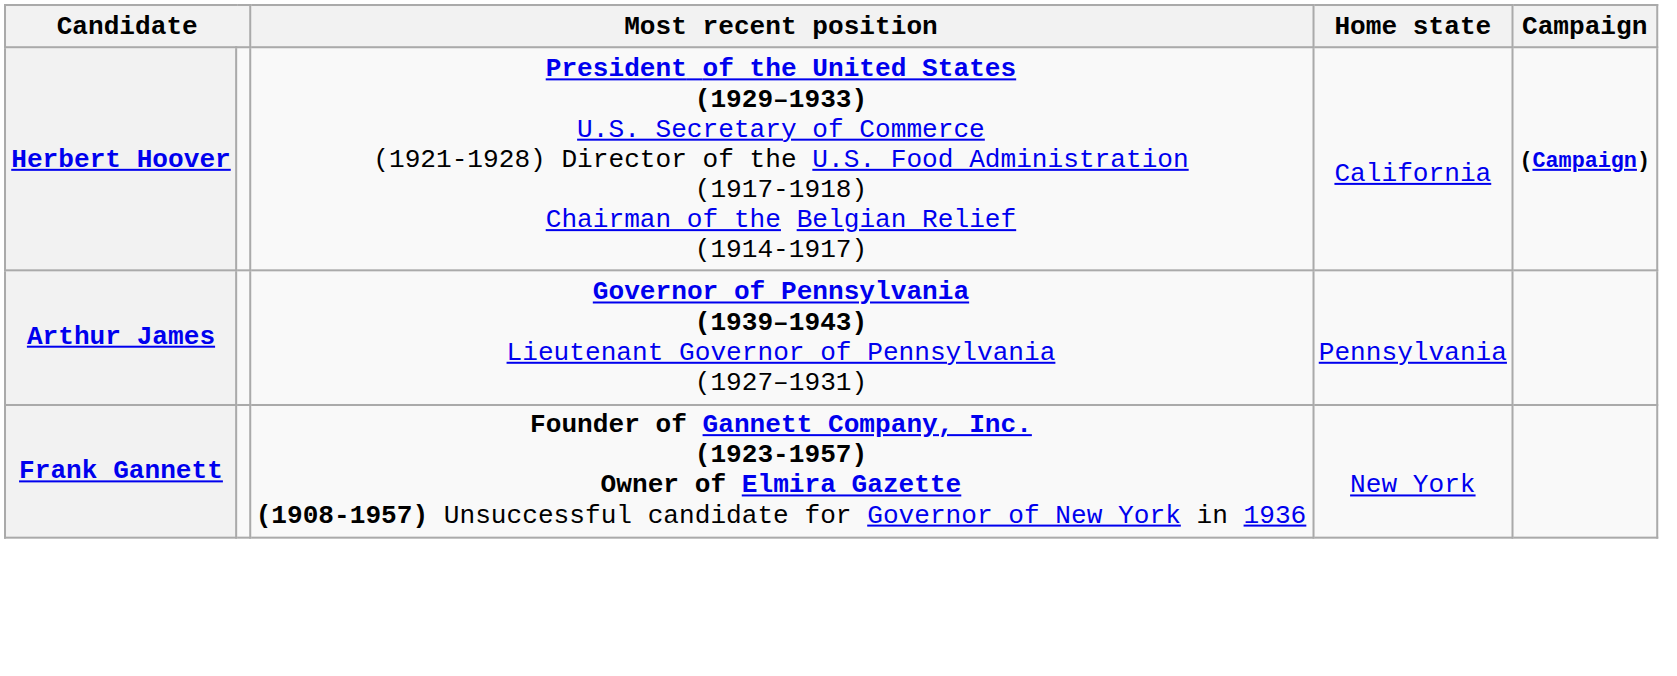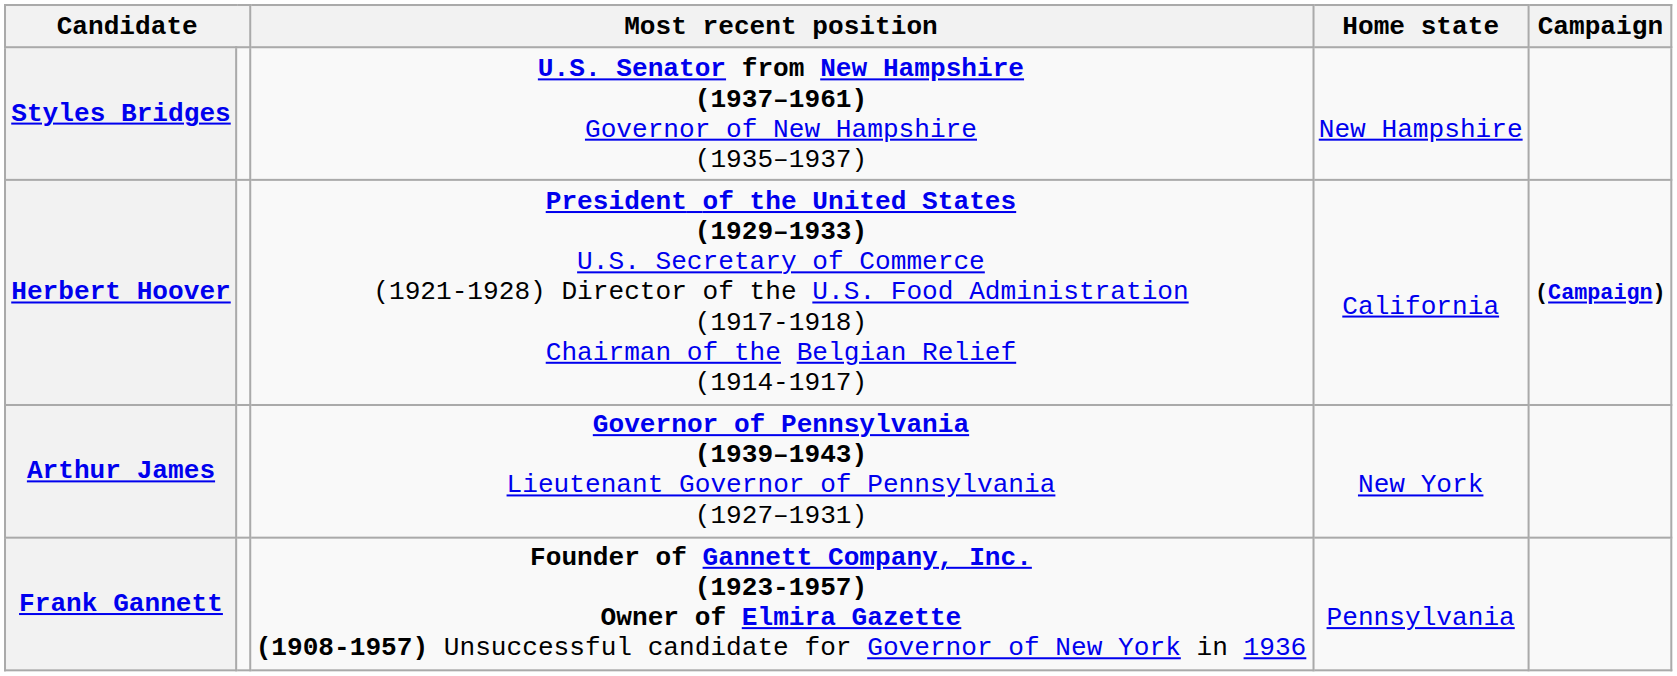+ row: (121, 114)
(1413, 353) Pennsylvania -> (1421, 486) New York
(1413, 486) New York -> (1421, 619) Pennsylvania
